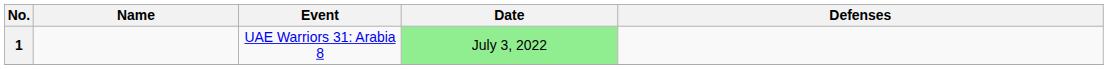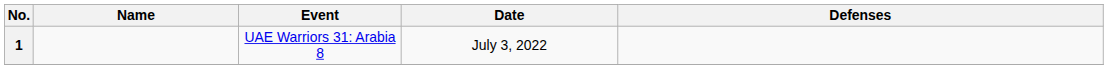(509, 45) lightgreen background -> (509, 45) no background
